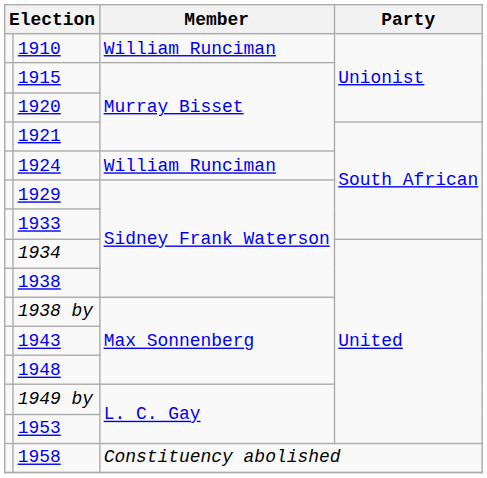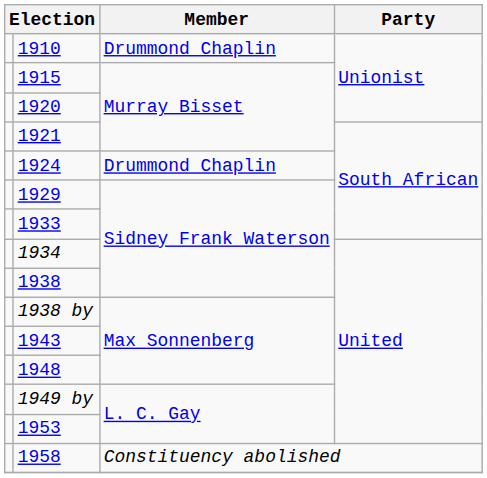(190, 49) William Runciman -> (190, 49) Drummond Chaplin
(190, 166) William Runciman -> (190, 166) Drummond Chaplin
